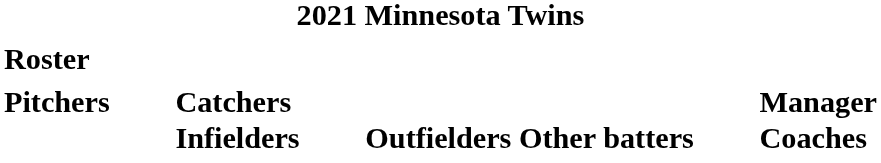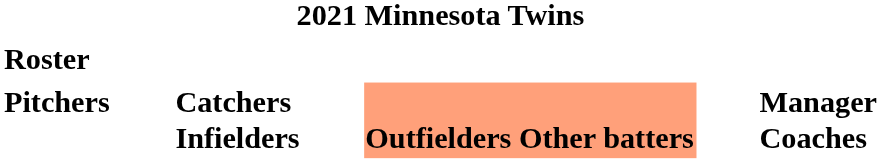(530, 137) no background -> (530, 137) lightsalmon background
